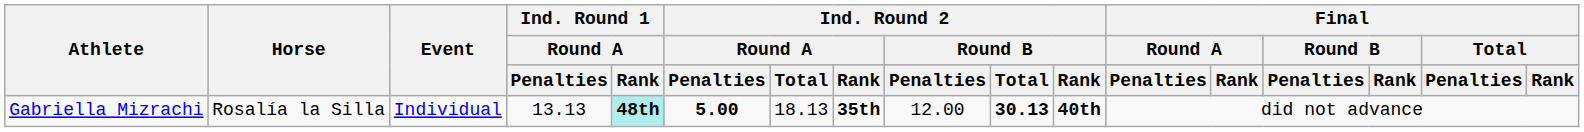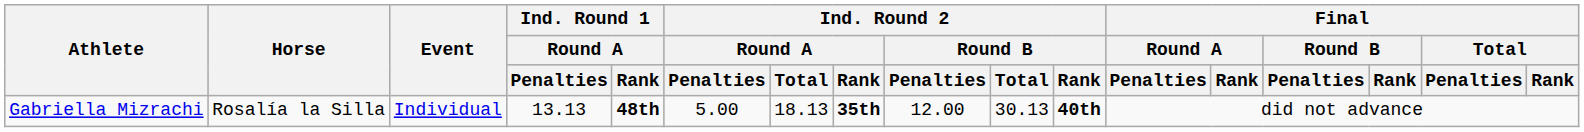(638, 110) paleturquoise background -> (638, 110) no background
(717, 110) bold -> (717, 110) normal
(1022, 110) bold -> (1022, 110) normal
